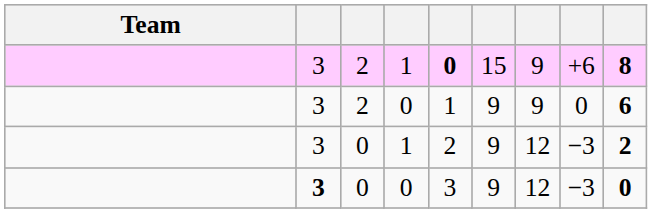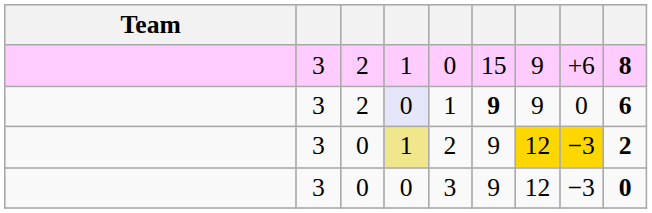(450, 65) bold -> (450, 65) normal
(406, 106) no background -> (406, 106) lavender background
(494, 106) normal -> (494, 106) bold
(406, 146) no background -> (406, 146) khaki background
(538, 146) no background -> (538, 146) gold background
(581, 146) no background -> (581, 146) gold background
(318, 187) bold -> (318, 187) normal
